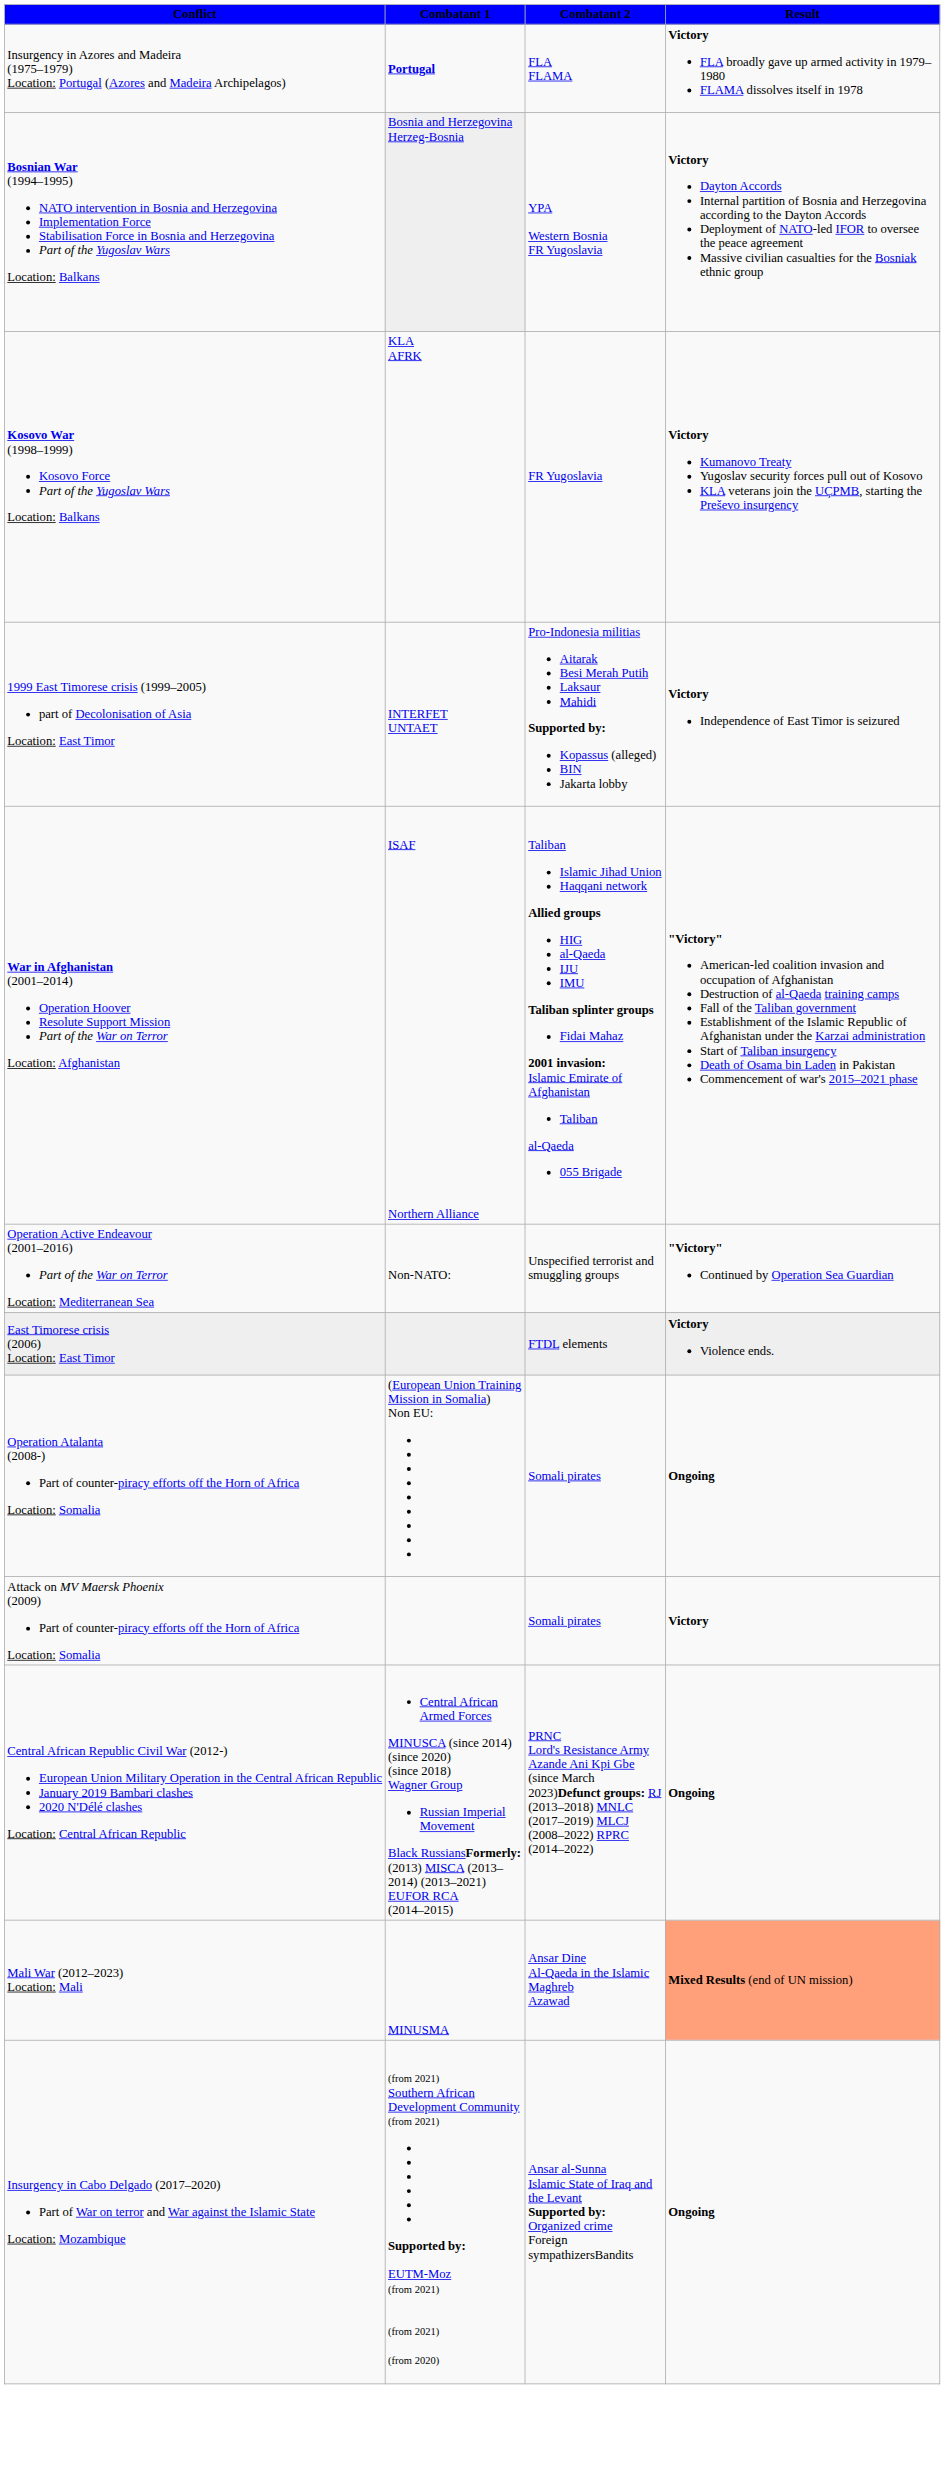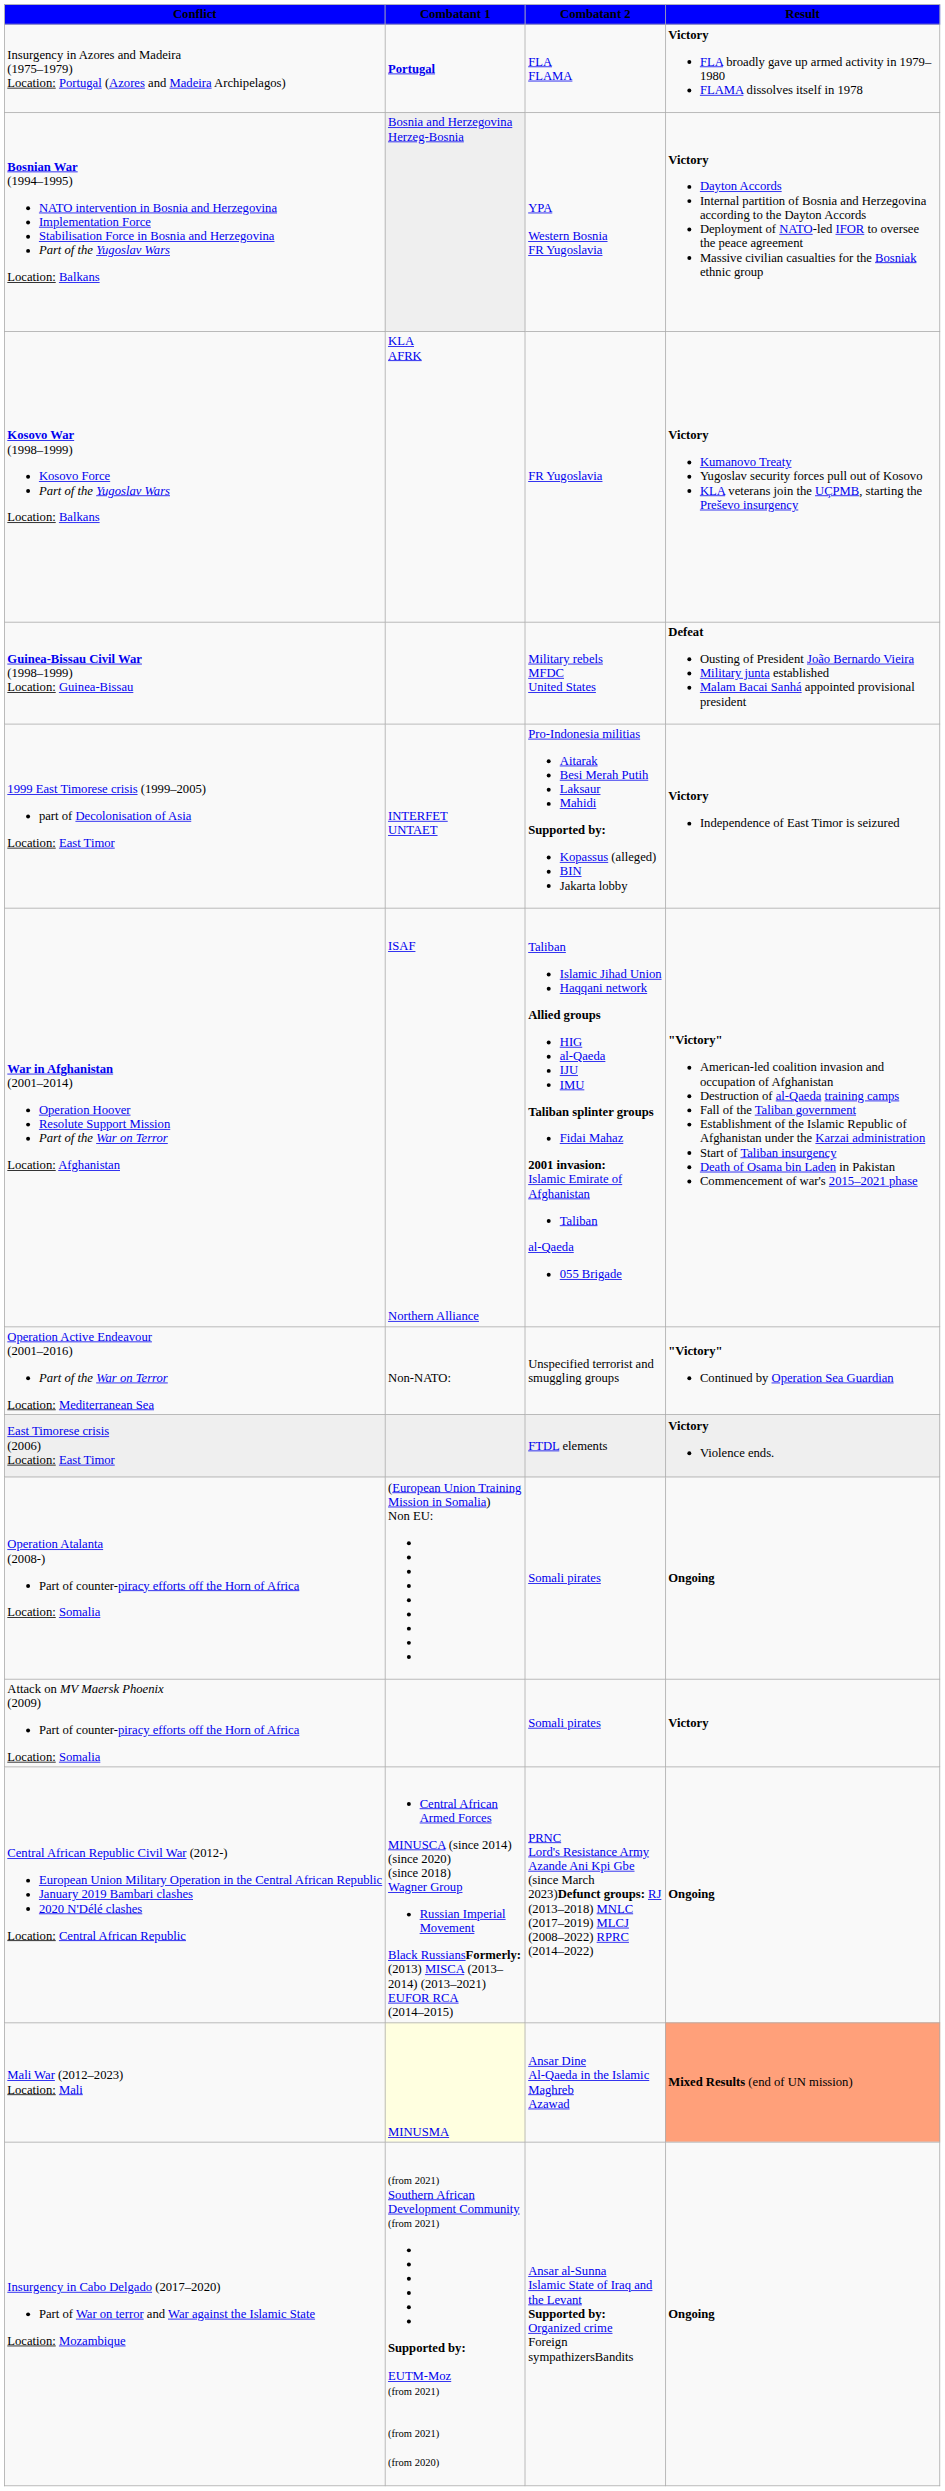+ row: (75, 672)
(419, 2029) no background -> (419, 2132) lightyellow background
